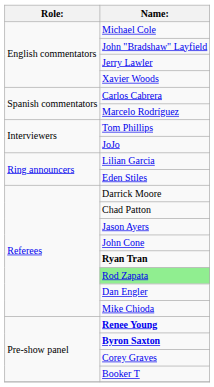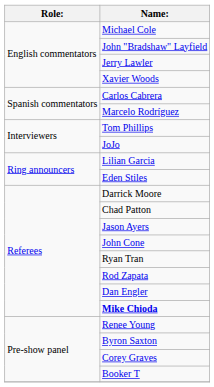(125, 259) bold -> (123, 259) normal
(125, 275) lightgreen background -> (125, 275) no background
(128, 308) normal -> (130, 308) bold
(130, 325) bold -> (129, 325) normal
(131, 341) bold -> (130, 341) normal
